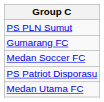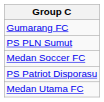(39, 27) PS PLN Sumut -> (37, 27) Gumarang FC
(37, 43) Gumarang FC -> (39, 43) PS PLN Sumut
